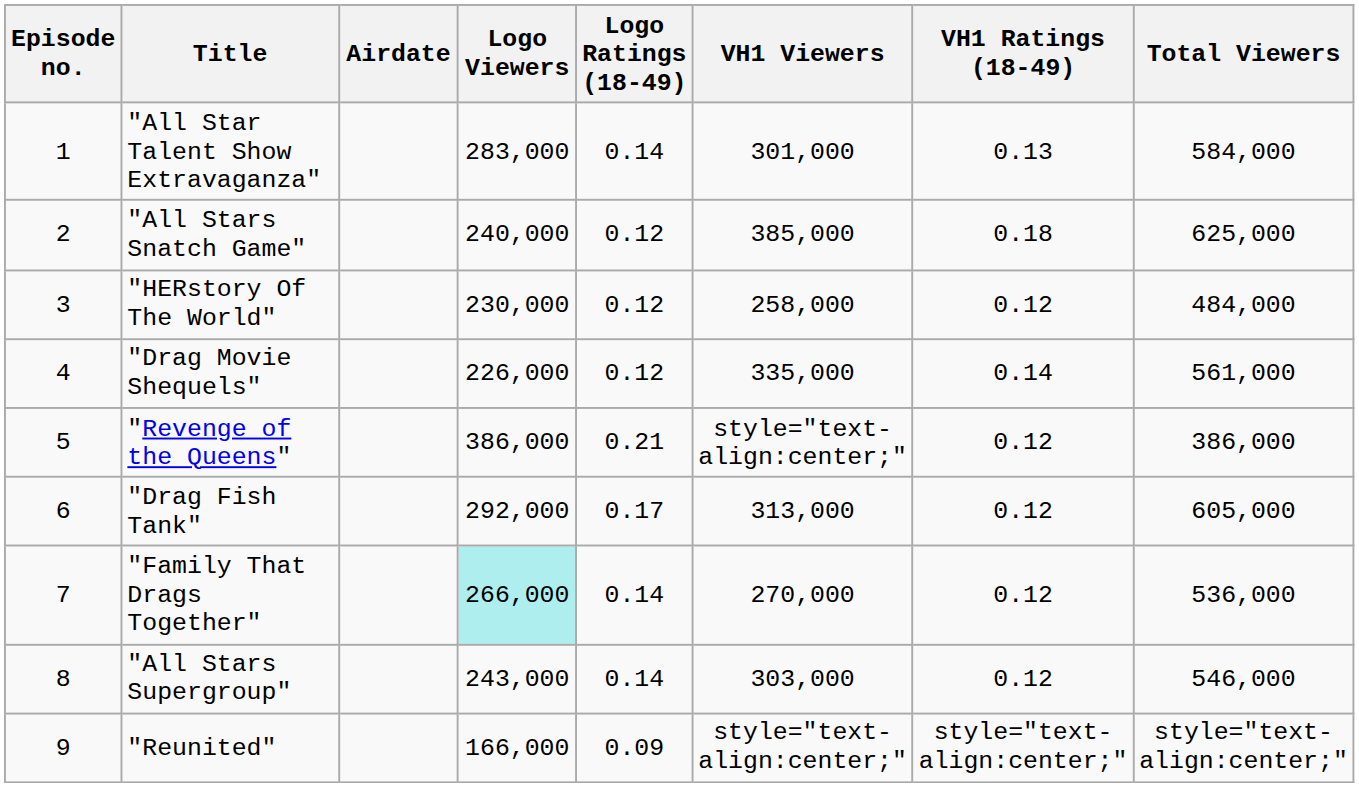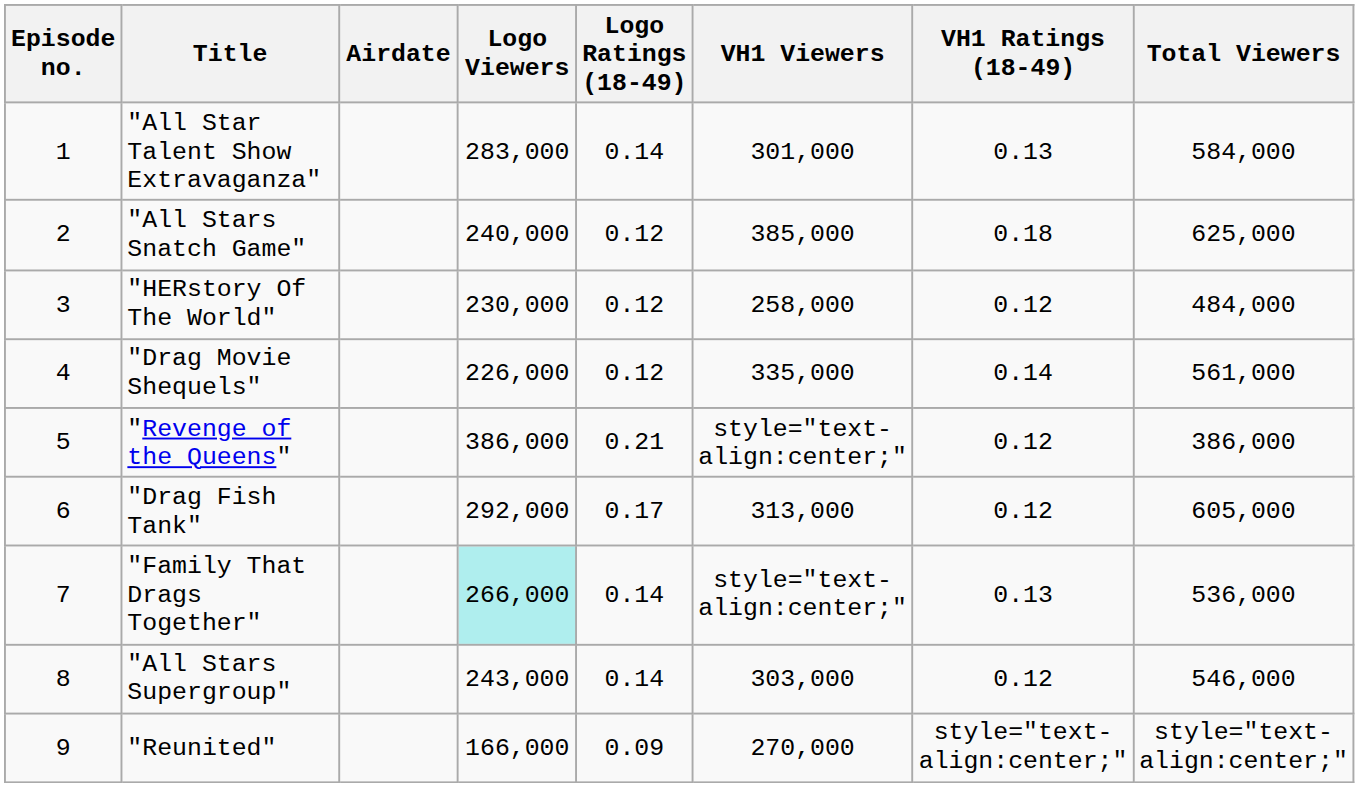(803, 595) 270,000 -> (803, 595) style="text-align:center;"
(1023, 595) 0.12 -> (1023, 595) 0.13
(803, 748) style="text-align:center;" -> (803, 748) 270,000
